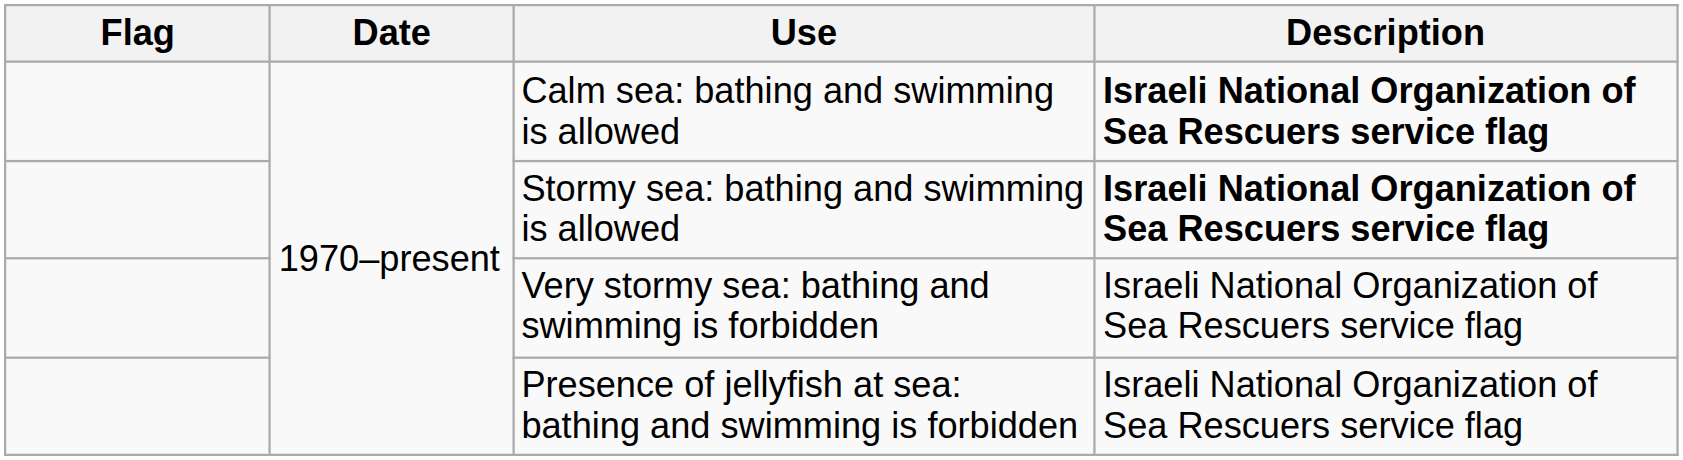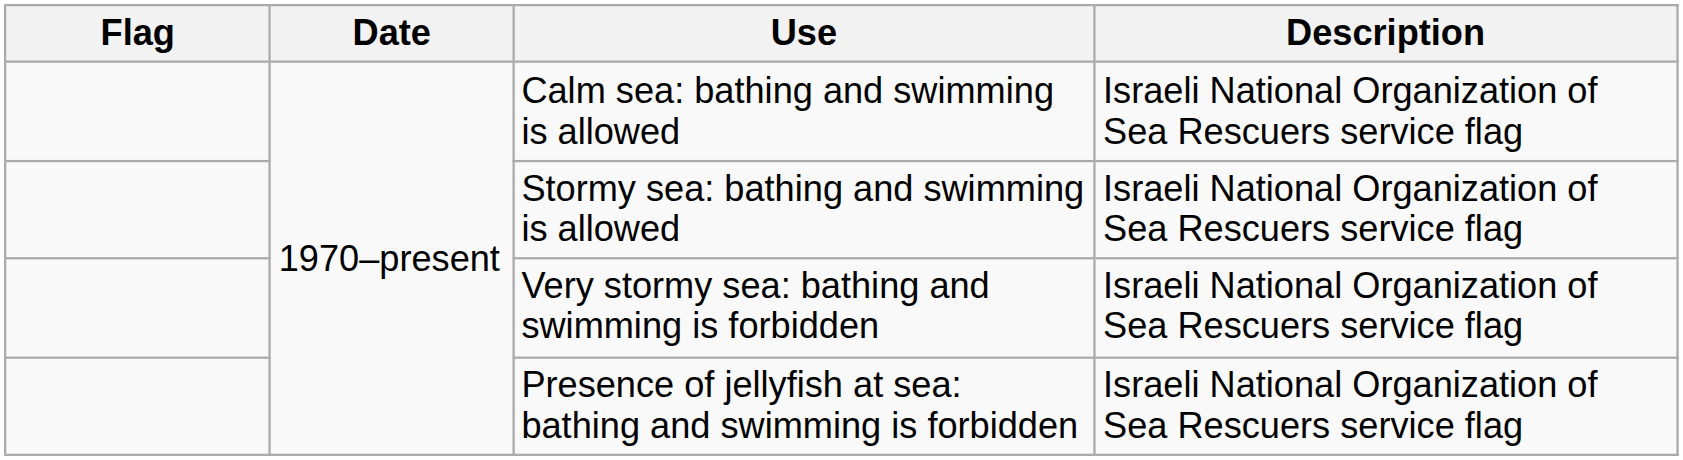(1369, 110) bold -> (1350, 110) normal
(1369, 208) bold -> (1350, 208) normal
